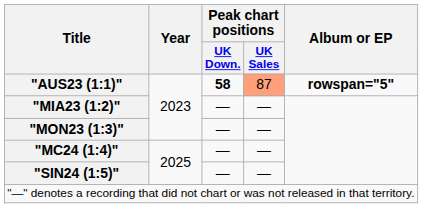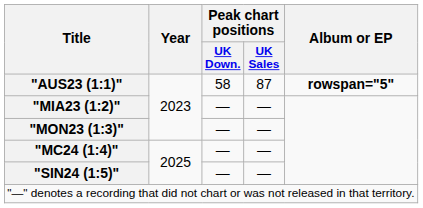(223, 84) bold -> (223, 84) normal
(264, 84) lightsalmon background -> (264, 84) no background
